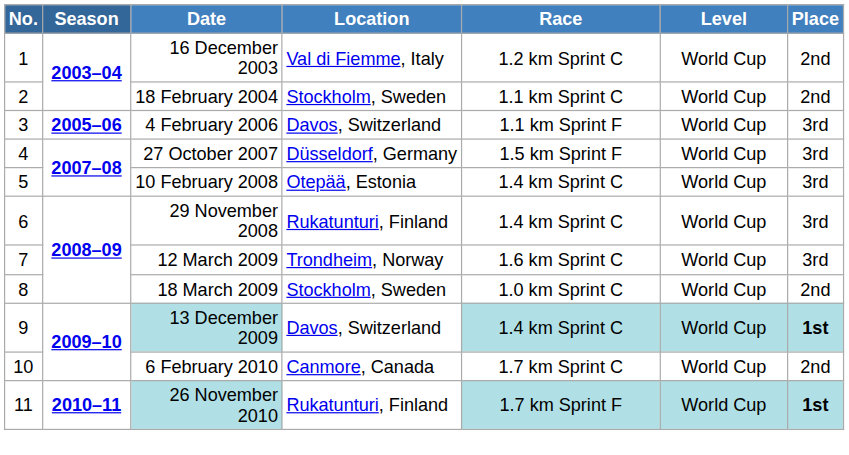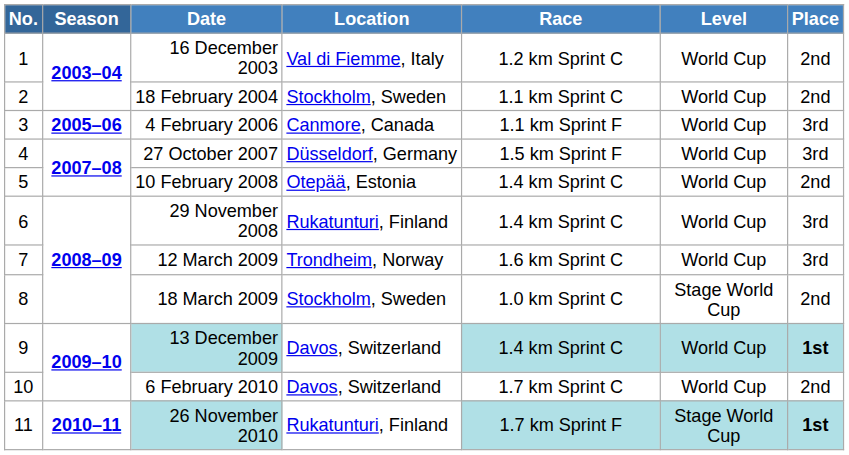(364, 125) Davos, Switzerland -> (360, 125) Canmore, Canada
(815, 183) 3rd -> (815, 183) 2nd
(724, 289) World Cup -> (724, 299) Stage World Cup
(360, 366) Canmore, Canada -> (364, 386) Davos, Switzerland
(724, 405) World Cup -> (724, 425) Stage World Cup
